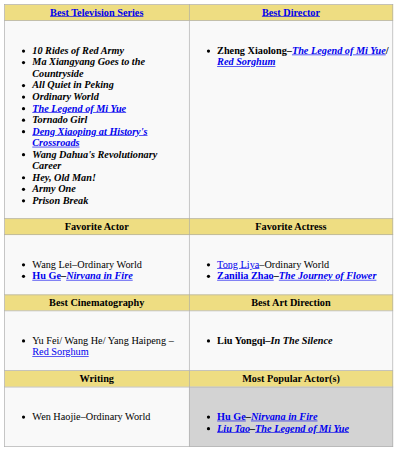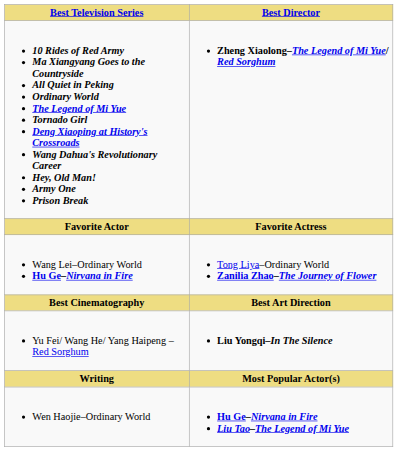(291, 422) lightgrey background -> (291, 422) no background
